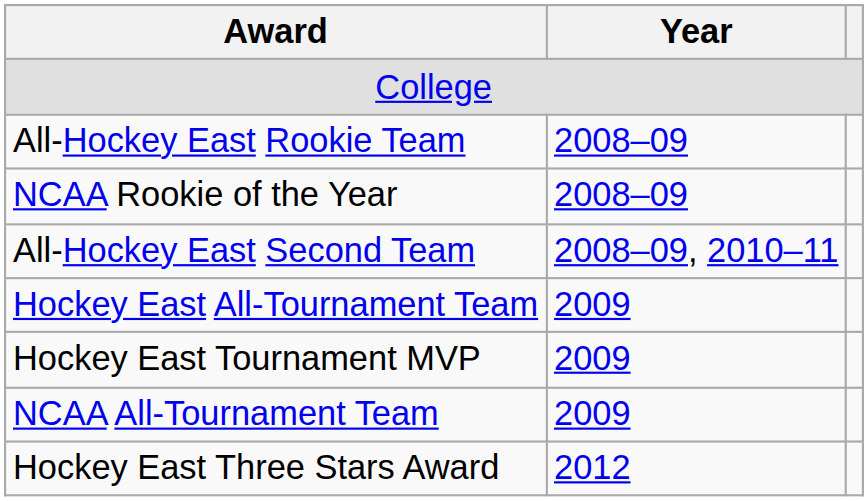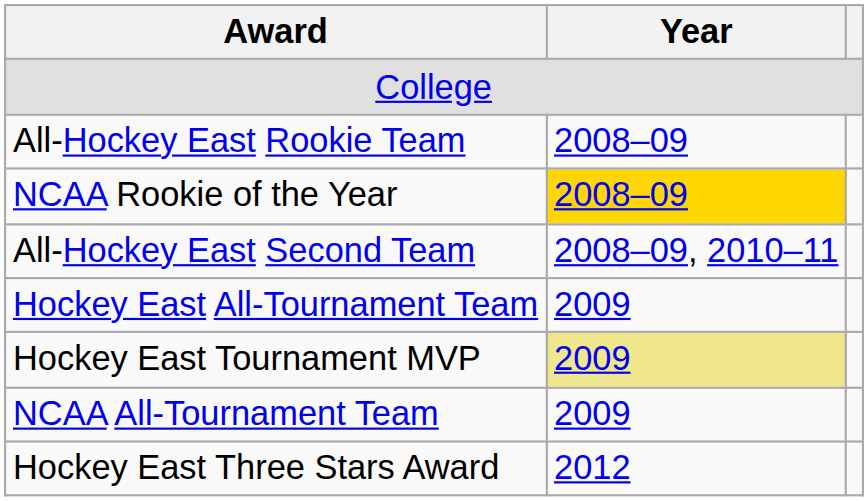(621, 195) no background -> (621, 195) gold background
(592, 359) no background -> (592, 359) khaki background
